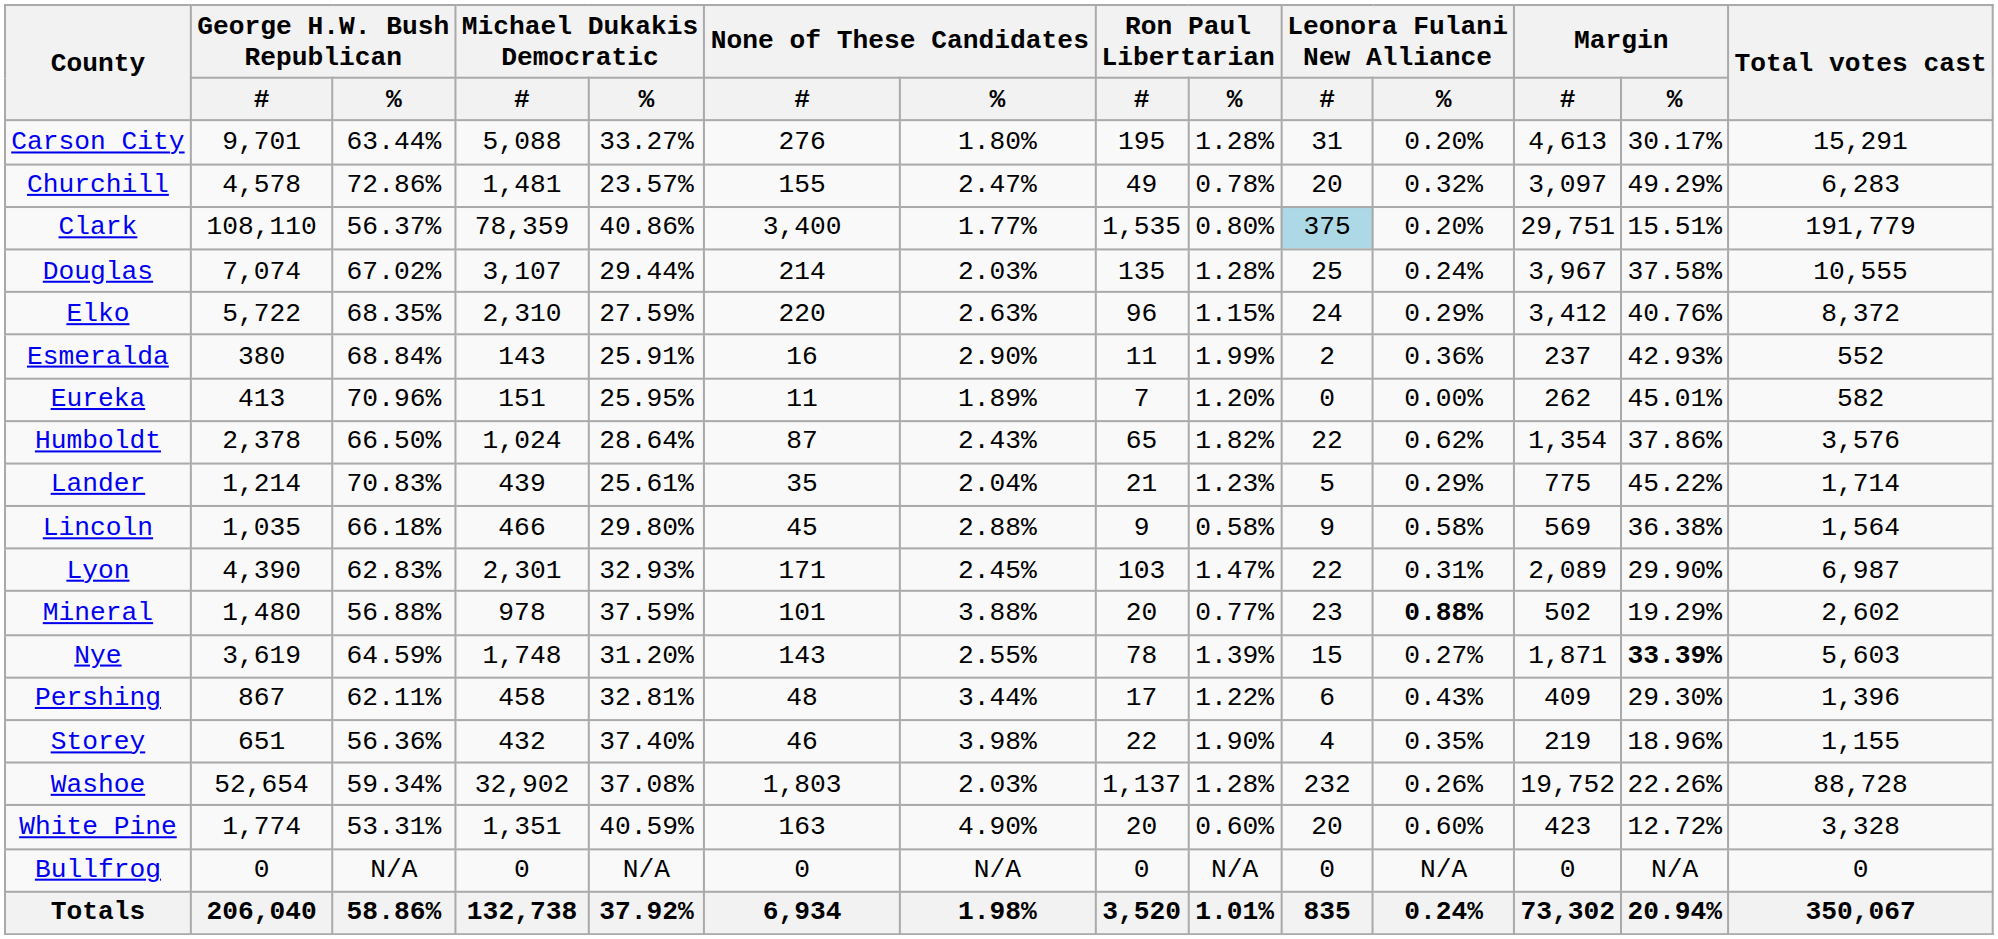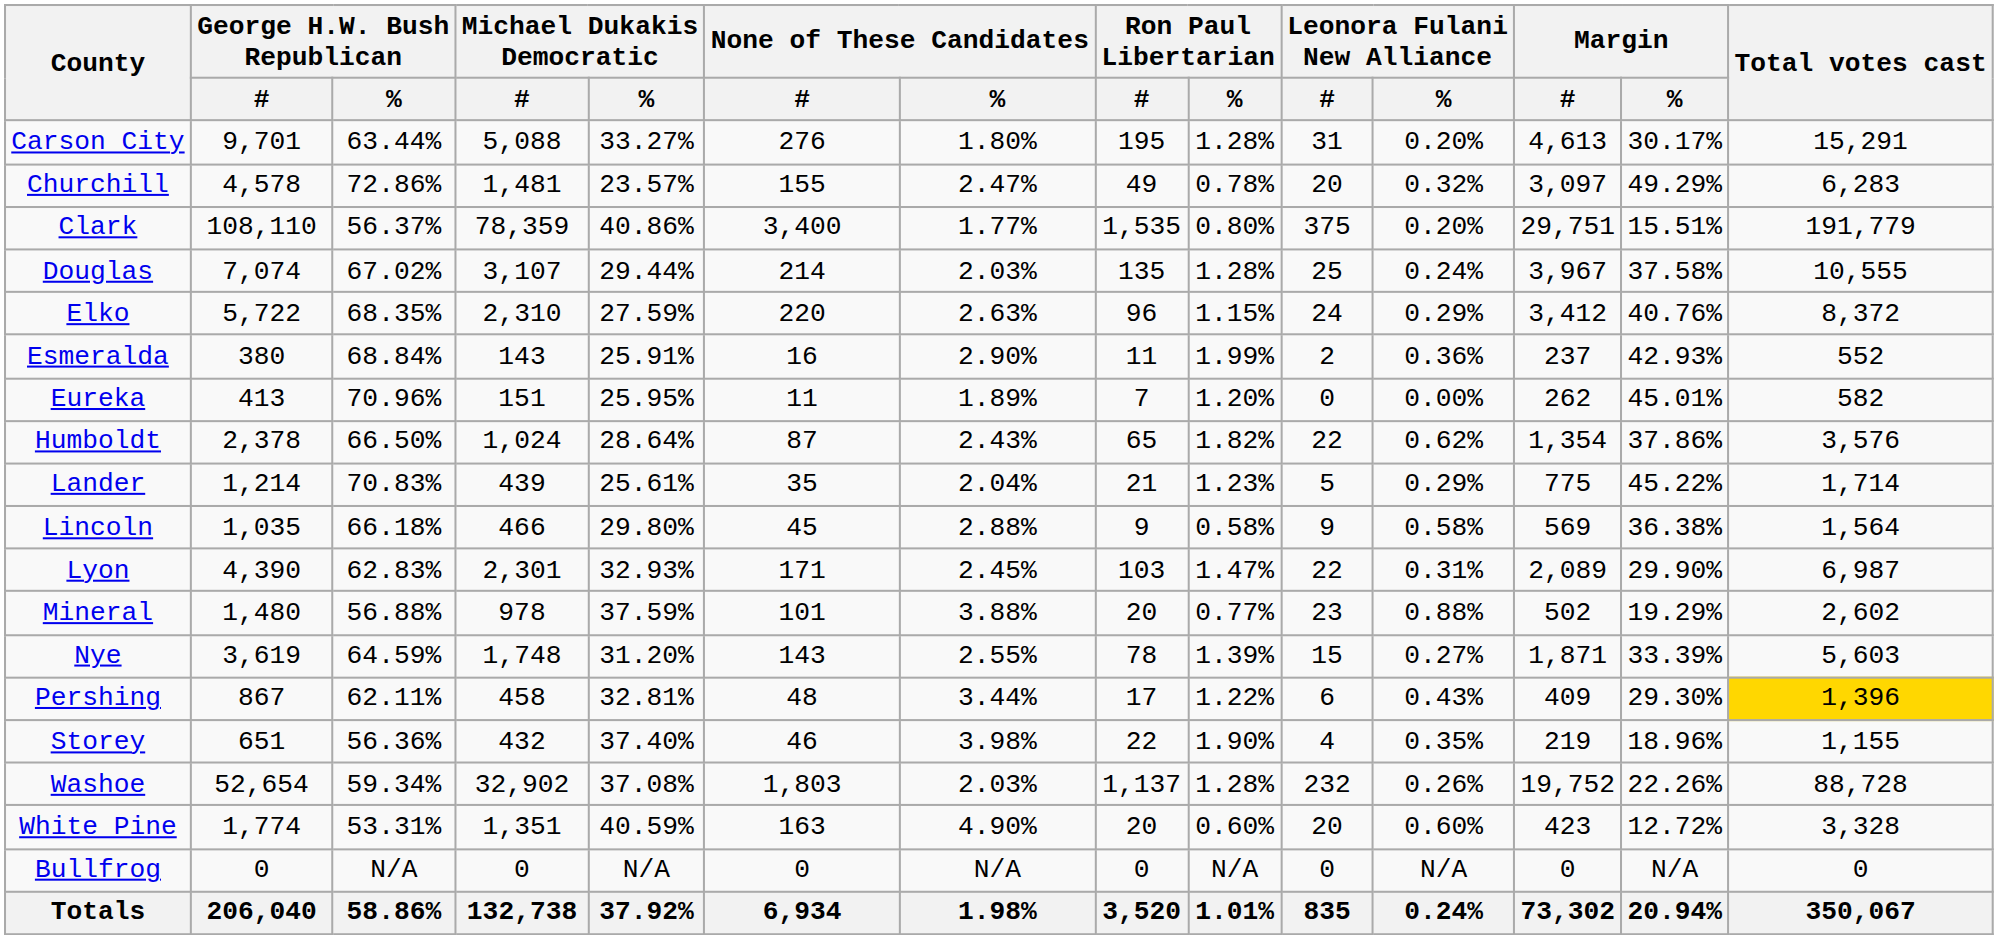(1327, 228) lightblue background -> (1327, 228) no background
(1444, 613) bold -> (1444, 613) normal
(1675, 656) bold -> (1675, 656) normal
(1861, 699) no background -> (1861, 699) gold background
